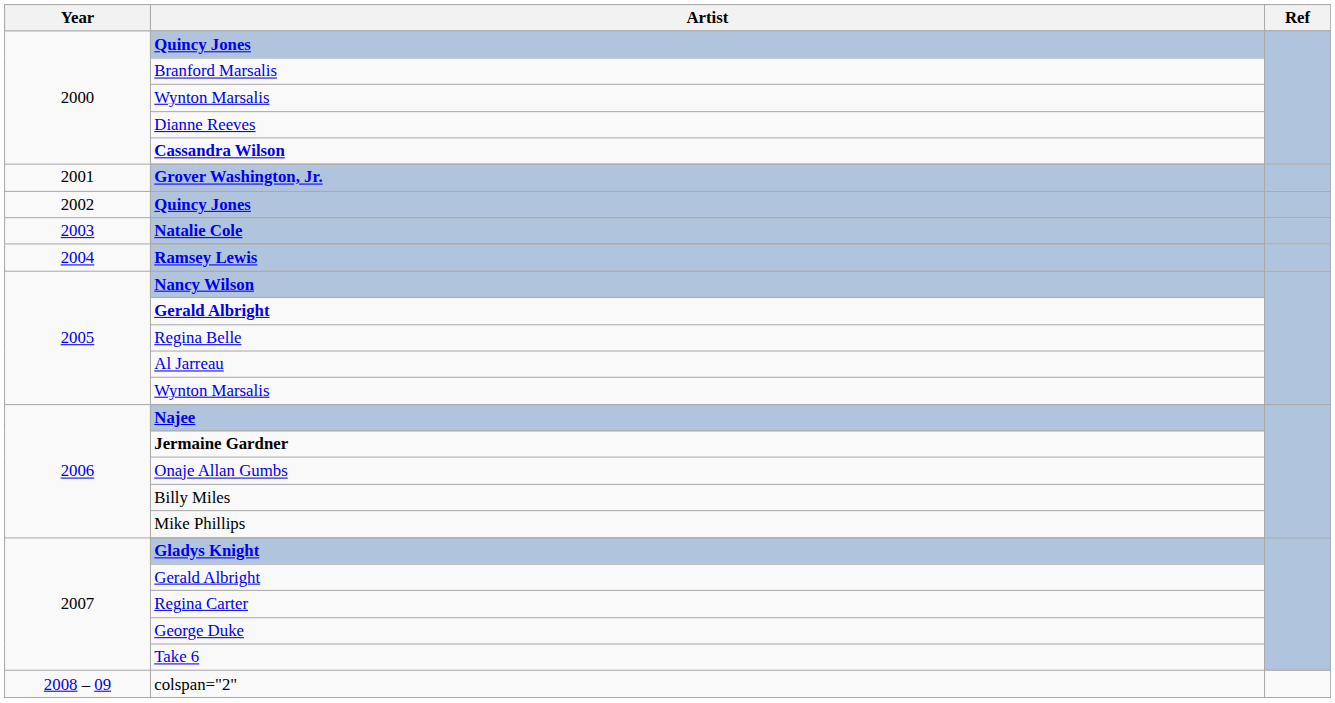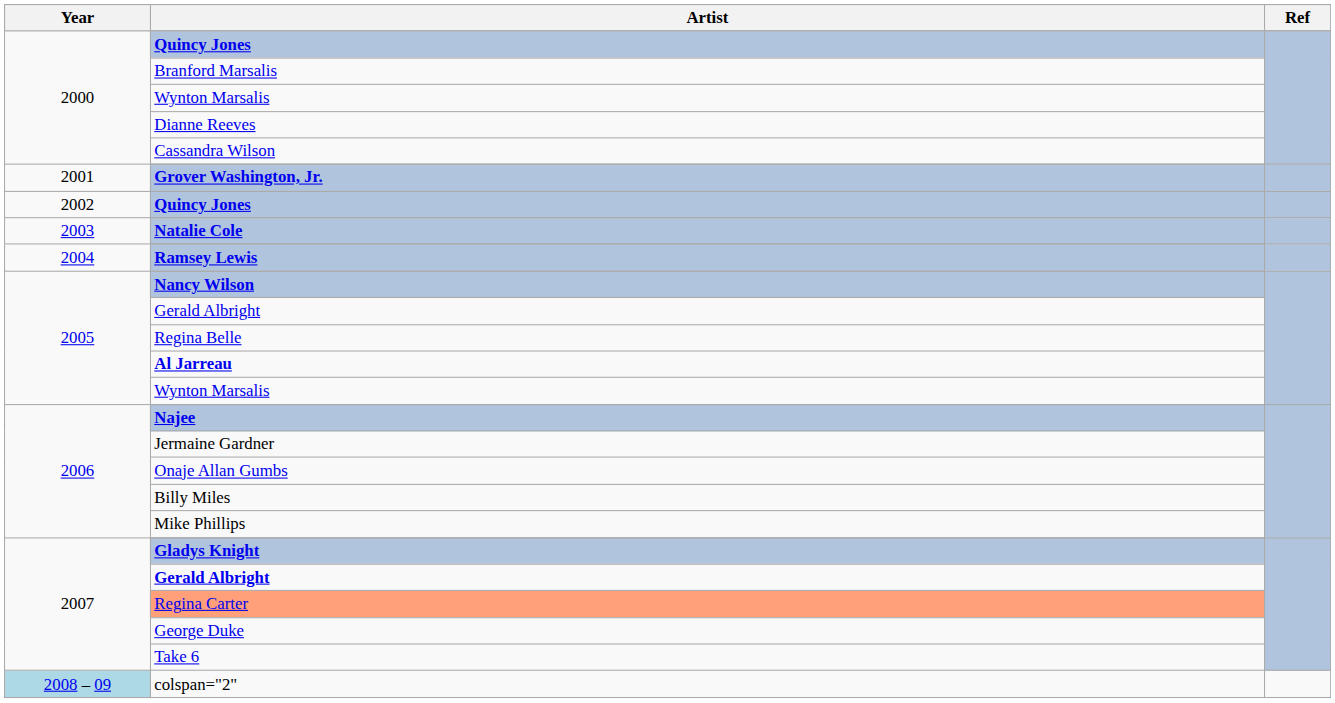(220, 151) bold -> (215, 151) normal
(212, 310) bold -> (207, 310) normal
(189, 364) normal -> (193, 364) bold
(221, 444) bold -> (214, 444) normal
(207, 577) normal -> (212, 577) bold
(201, 603) no background -> (201, 603) lightsalmon background
(77, 683) no background -> (77, 683) lightblue background
